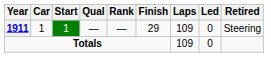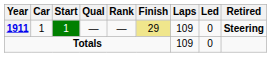(153, 28) no background -> (153, 28) khaki background
(242, 28) normal -> (244, 28) bold
